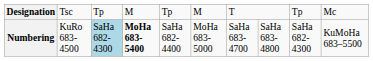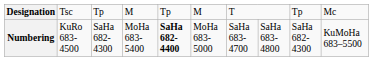(104, 38) lightblue background -> (104, 38) no background
(138, 38) bold -> (137, 38) normal
(172, 38) normal -> (171, 38) bold
